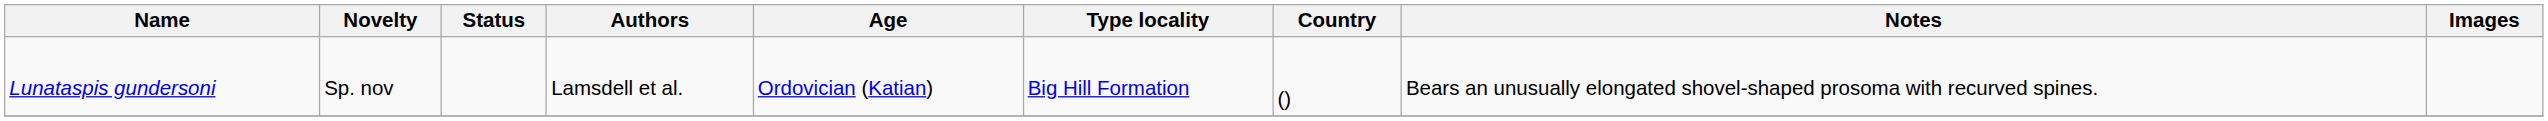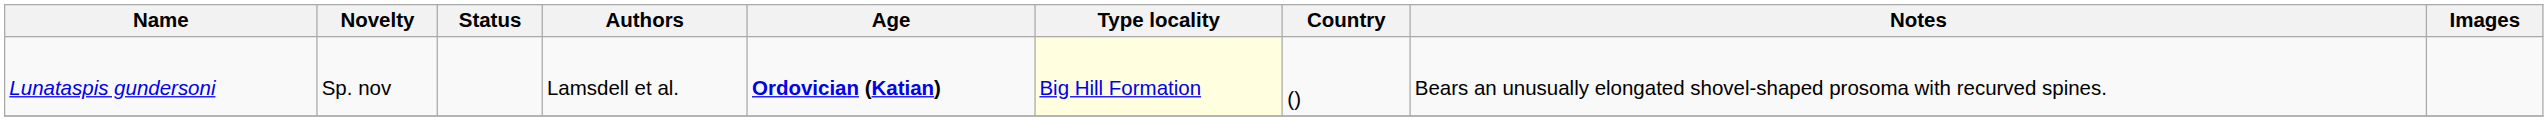(845, 87) normal -> (846, 87) bold
(1108, 87) no background -> (1120, 87) lightyellow background
